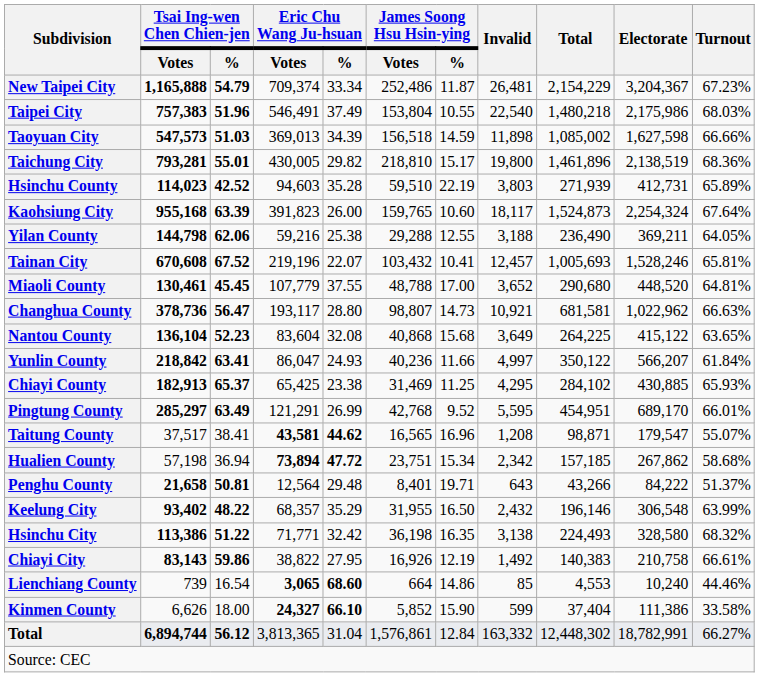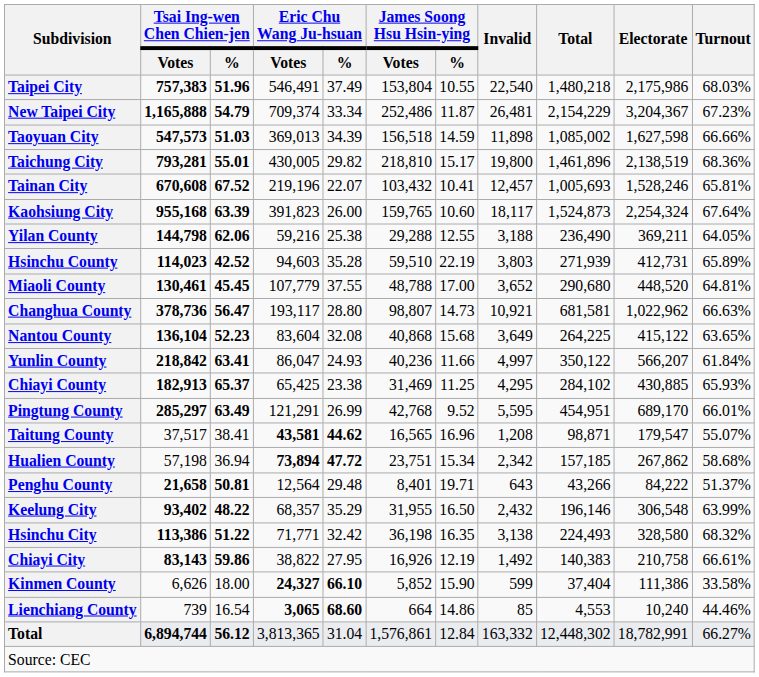rows swapped: (62, 87) <-> (45, 112)
rows swapped: (48, 261) <-> (63, 186)
rows swapped: (62, 609) <-> (72, 584)
